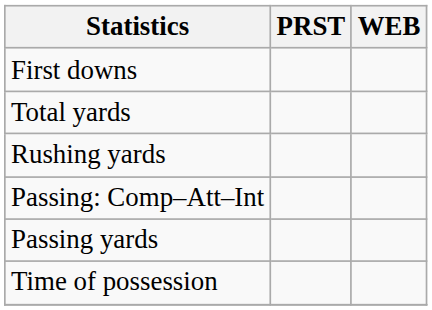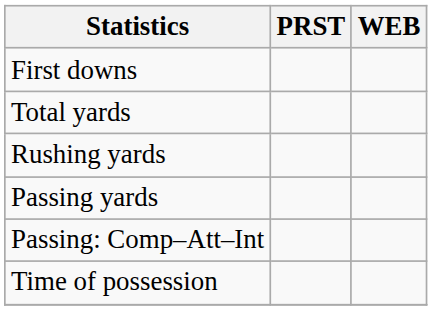rows swapped: (85, 239) <-> (138, 197)
